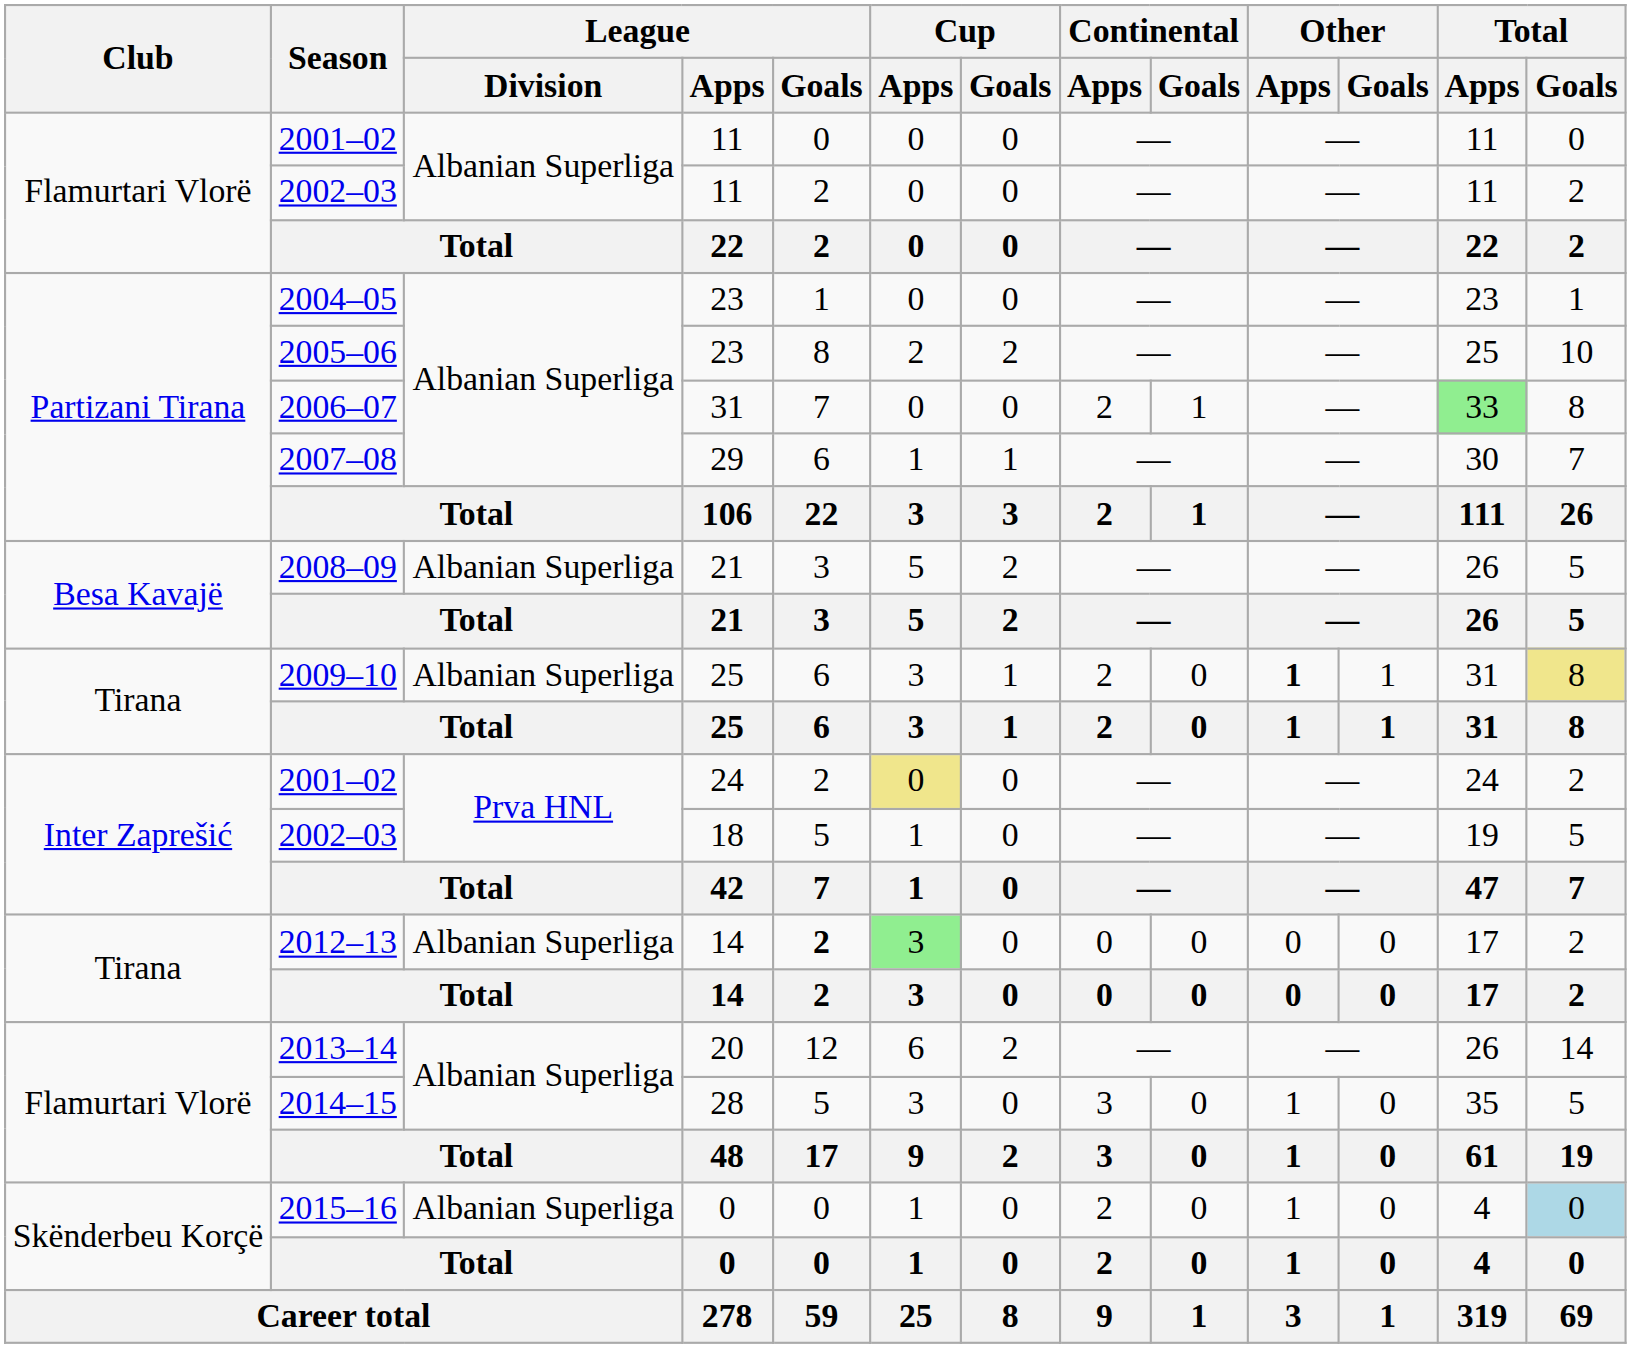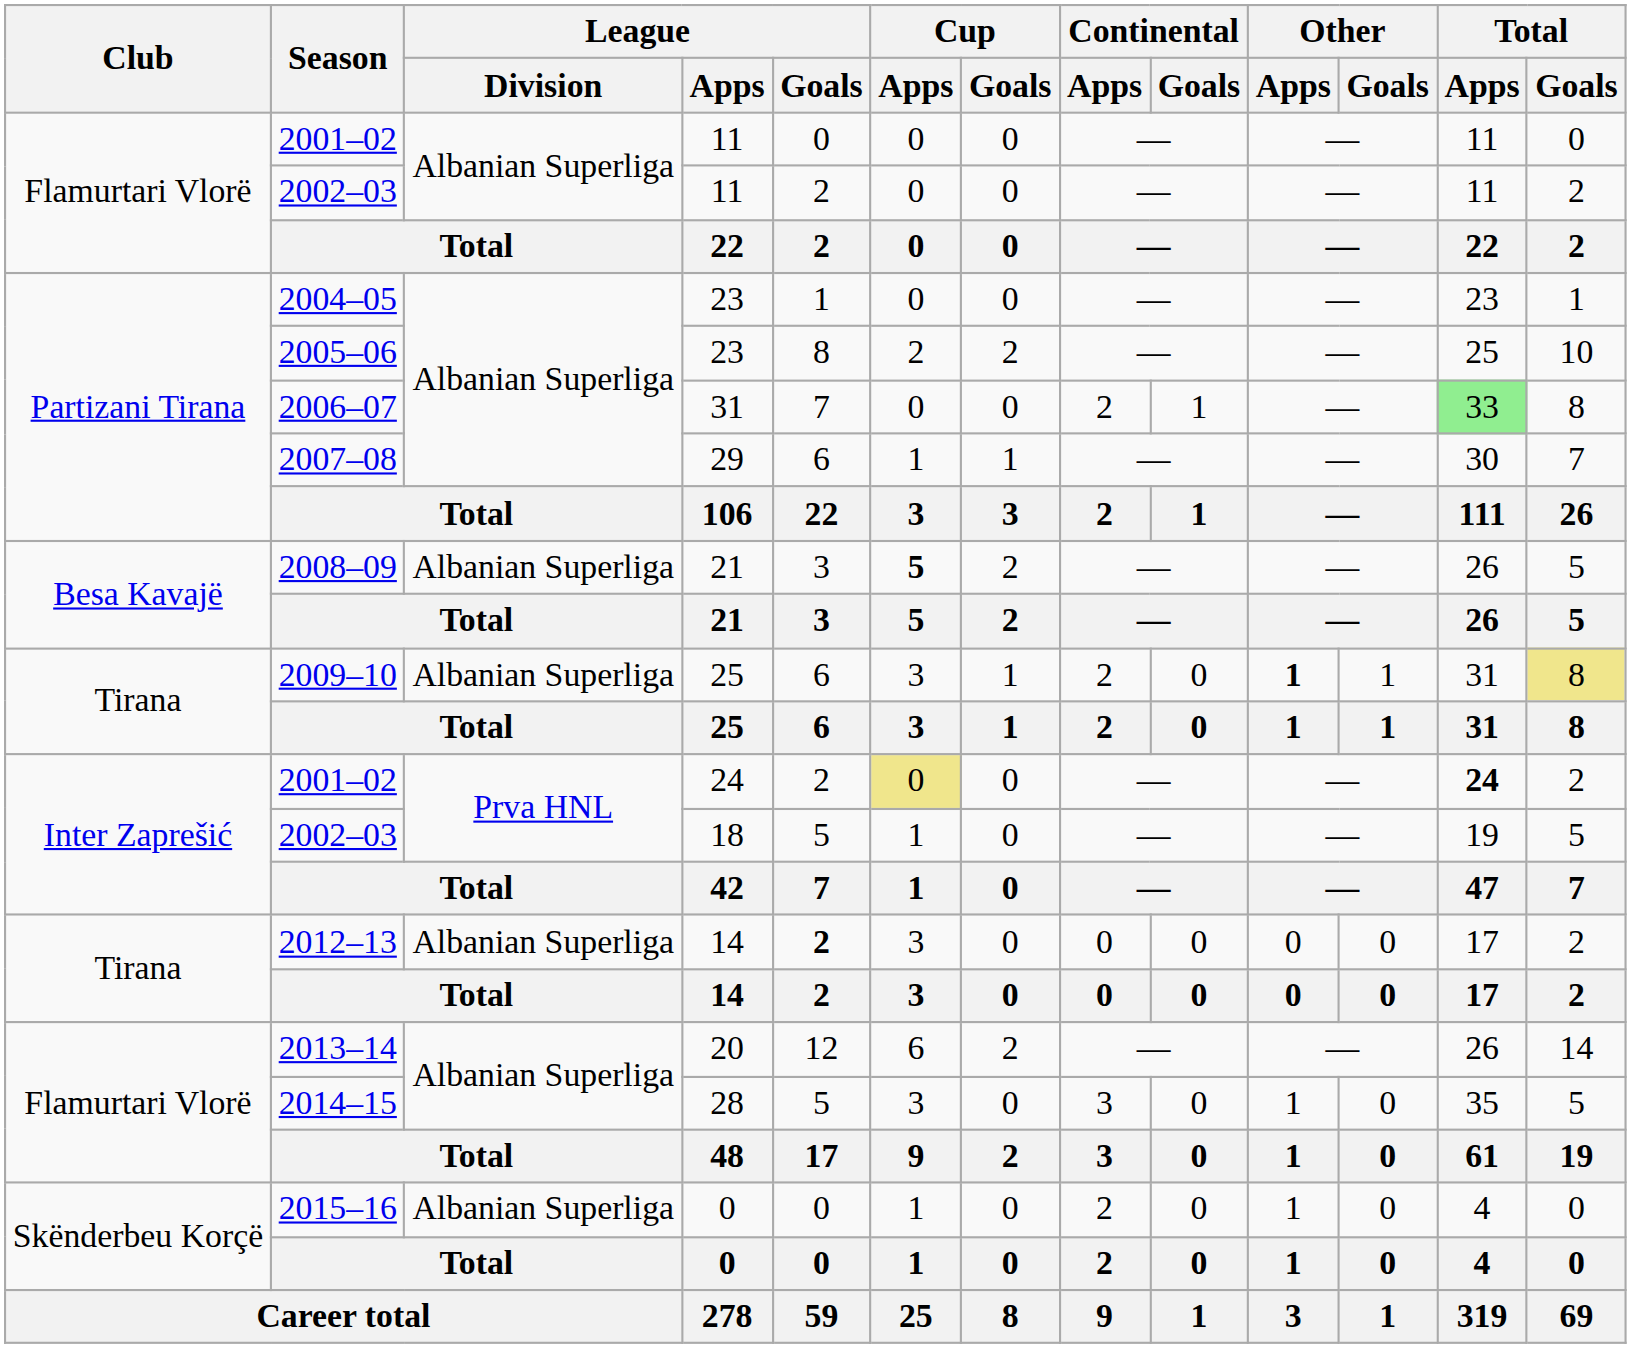(916, 566) normal -> (916, 566) bold
(1482, 780) normal -> (1482, 780) bold
(916, 941) lightgreen background -> (916, 941) no background
(1576, 1209) lightblue background -> (1576, 1209) no background
